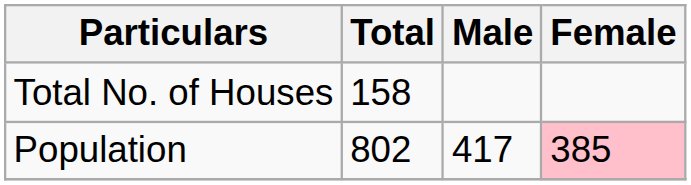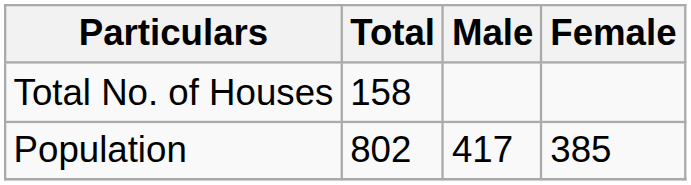(581, 149) pink background -> (581, 149) no background
